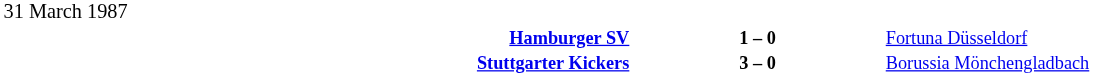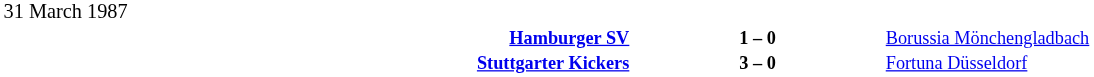(957, 37) Fortuna Düsseldorf -> (988, 37) Borussia Mönchengladbach
(988, 63) Borussia Mönchengladbach -> (957, 63) Fortuna Düsseldorf
